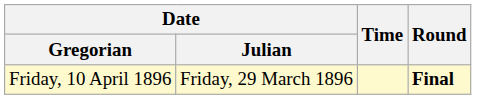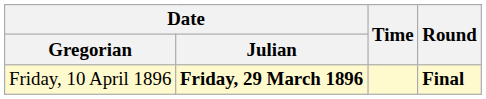(266, 79) normal -> (272, 79) bold
